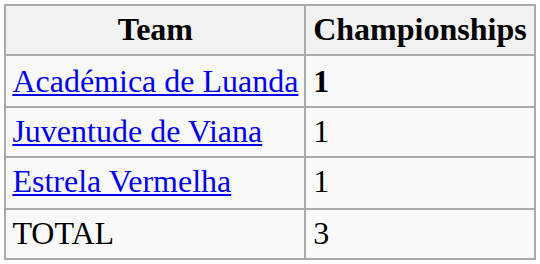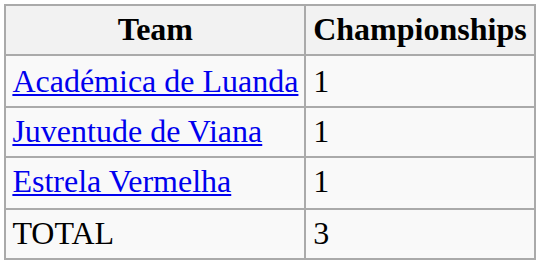(321, 80) bold -> (321, 80) normal
